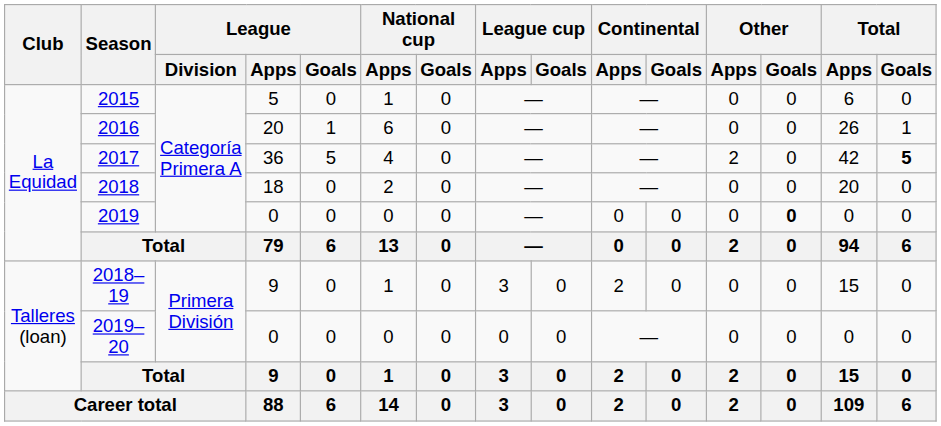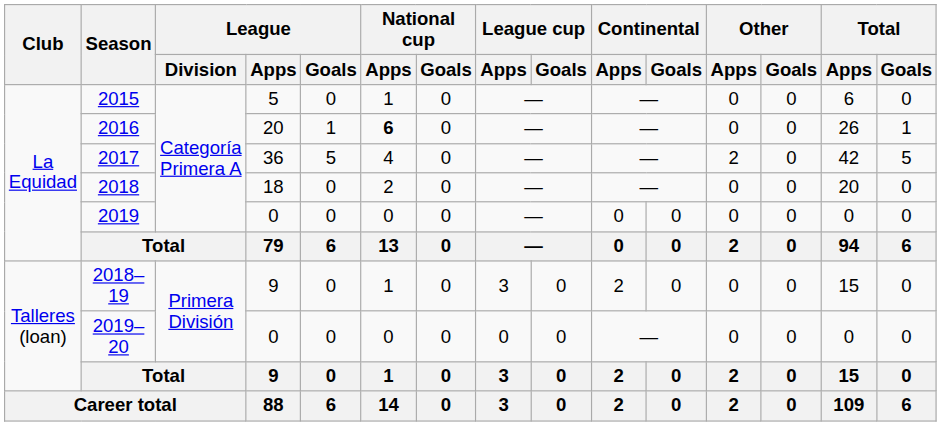(388, 128) normal -> (388, 128) bold
(906, 157) bold -> (906, 157) normal
(791, 216) bold -> (791, 216) normal
